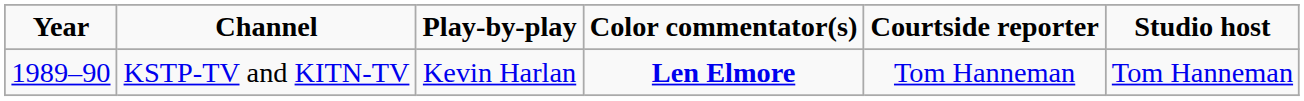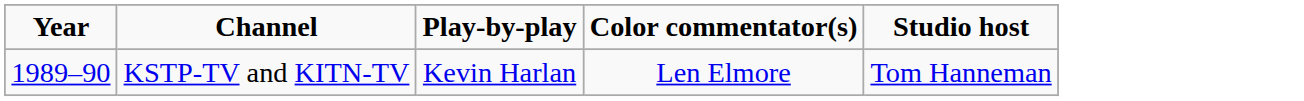- column: (985, 26)
(724, 71) bold -> (724, 71) normal
